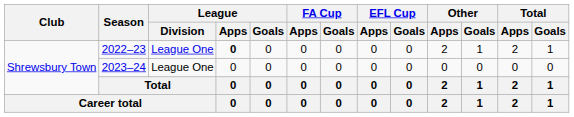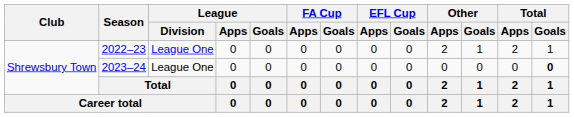(233, 49) bold -> (233, 49) normal
(550, 67) normal -> (550, 67) bold
